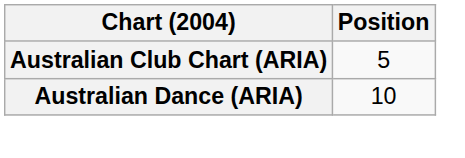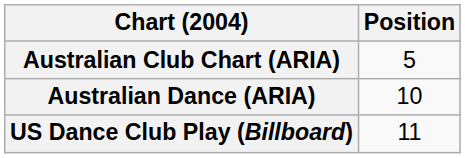+ row: (182, 133)
